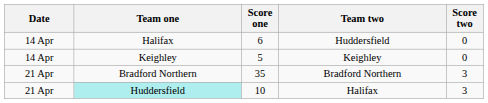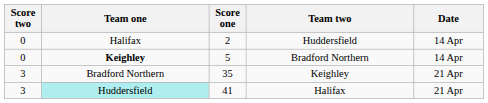columns swapped: (39, 18) <-> (465, 18)
(260, 40) 6 -> (228, 40) 2
(158, 57) normal -> (125, 57) bold
(362, 57) Keighley -> (330, 57) Bradford Northern
(362, 73) Bradford Northern -> (330, 73) Keighley
(260, 90) 10 -> (228, 90) 41
